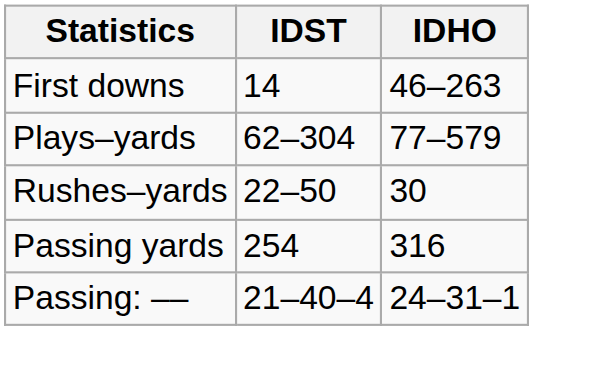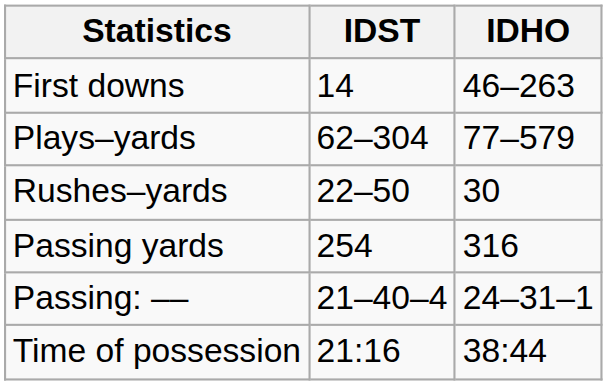+ row: (157, 351)
